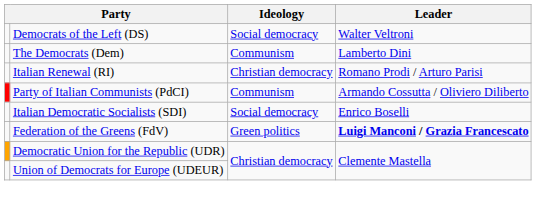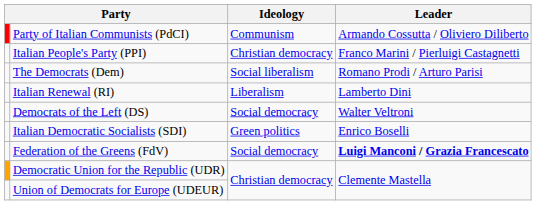rows swapped: (81, 33) <-> (101, 92)
+ row: (80, 53)
(262, 53) Communism -> (272, 72) Social liberalism
(375, 53) Lamberto Dini -> (411, 72) Romano Prodi / Arturo Parisi
(282, 72) Christian democracy -> (257, 92) Liberalism
(411, 72) Romano Prodi / Arturo Parisi -> (375, 92) Lamberto Dini
(274, 111) Social democracy -> (265, 131) Green politics
(265, 131) Green politics -> (274, 151) Social democracy
